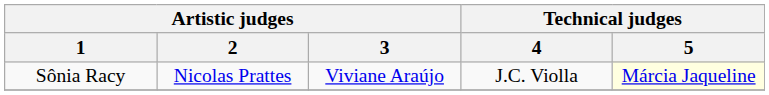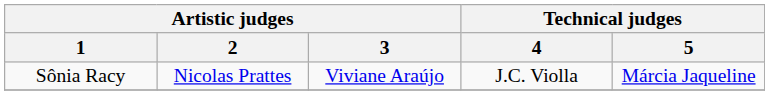(689, 75) lightyellow background -> (689, 75) no background
